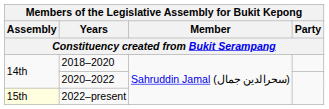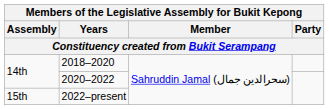(17, 96) lightyellow background -> (17, 96) no background
